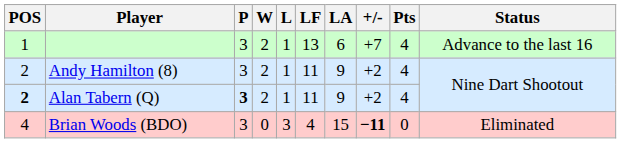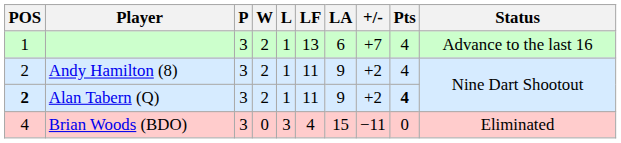(243, 97) bold -> (243, 97) normal
(404, 97) normal -> (405, 97) bold
(373, 124) bold -> (373, 124) normal
